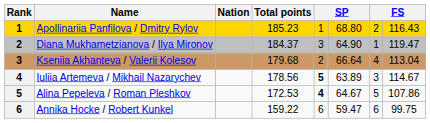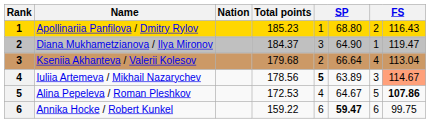(404, 77) no background -> (404, 77) lightsalmon background
(321, 93) bold -> (321, 93) normal
(404, 93) normal -> (404, 93) bold
(349, 110) normal -> (349, 110) bold
